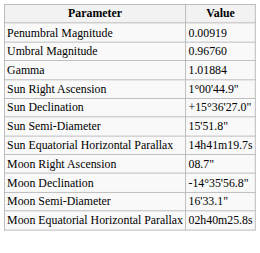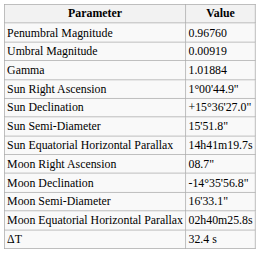(208, 32) 0.00919 -> (208, 32) 0.96760
(208, 51) 0.96760 -> (208, 51) 0.00919
+ row: (15, 239)
